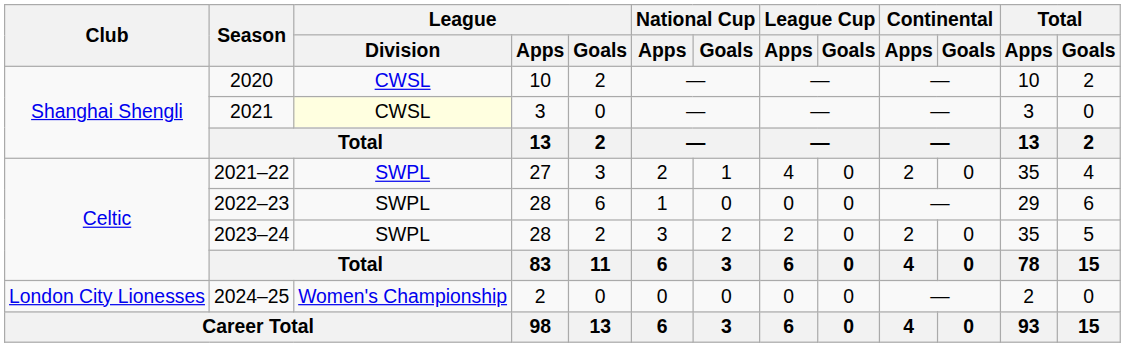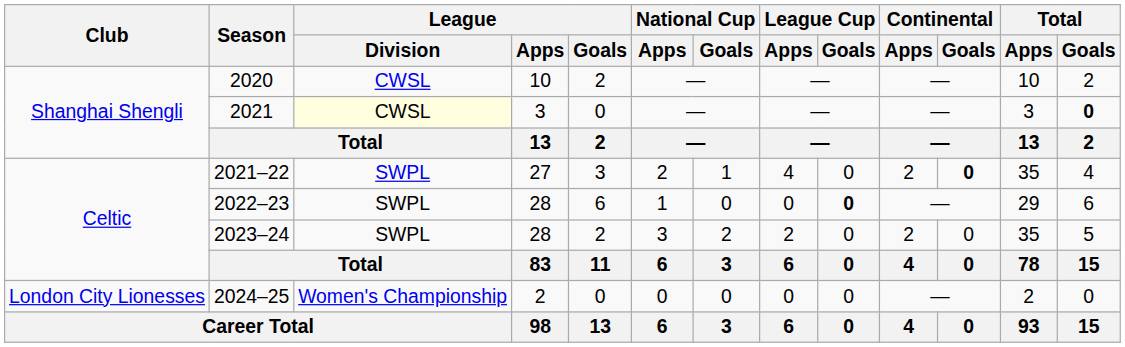(1089, 111) normal -> (1089, 111) bold
(969, 173) normal -> (969, 173) bold
(849, 204) normal -> (849, 204) bold
